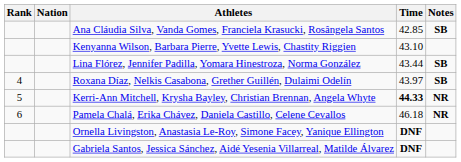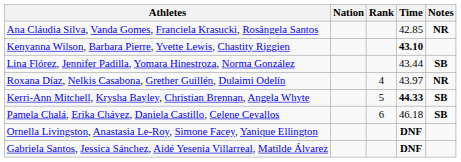columns swapped: (19, 13) <-> (233, 13)
(441, 30) SB -> (441, 30) NR
(411, 47) normal -> (411, 47) bold
(441, 81) SB -> (441, 81) NR
(441, 98) NR -> (441, 98) SB
(441, 115) NR -> (441, 115) SB
